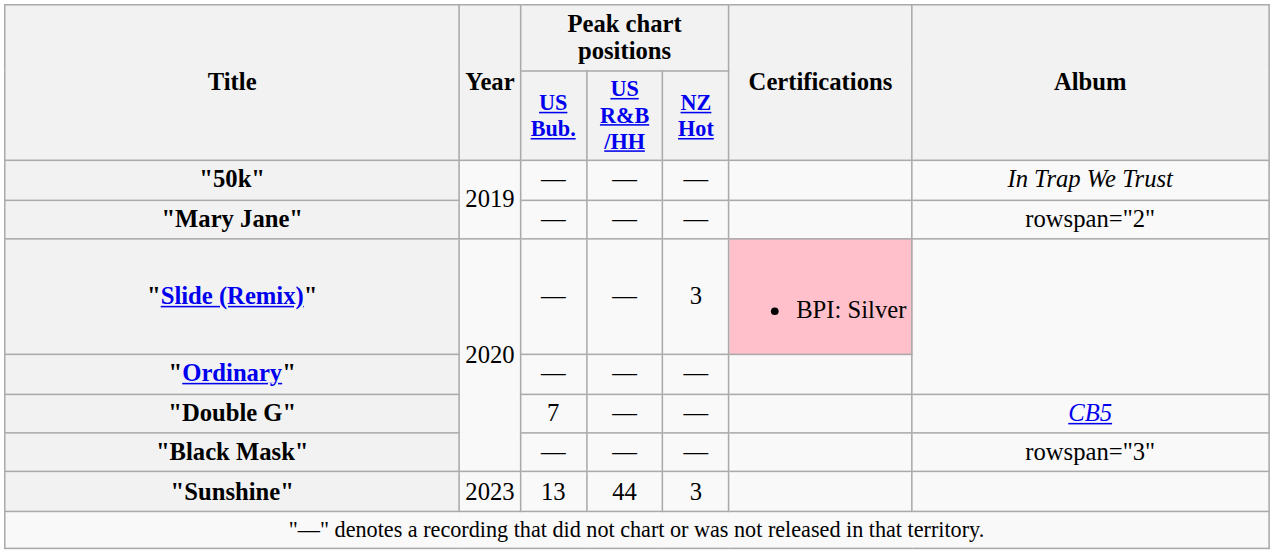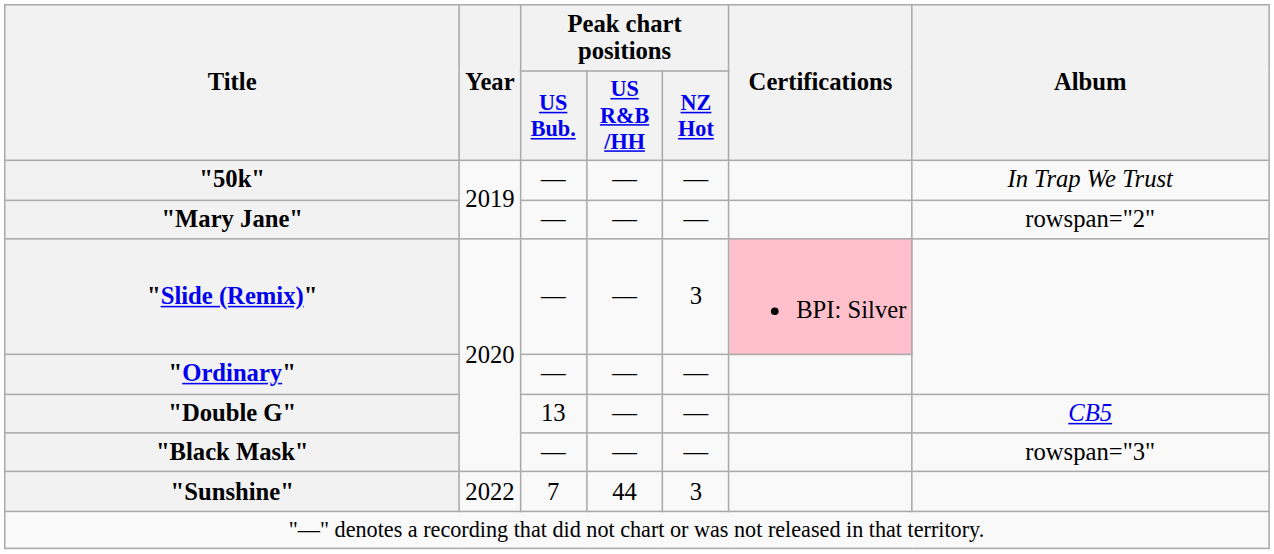(553, 413) 7 -> (553, 413) 13
(490, 491) 2023 -> (490, 491) 2022
(553, 491) 13 -> (553, 491) 7
